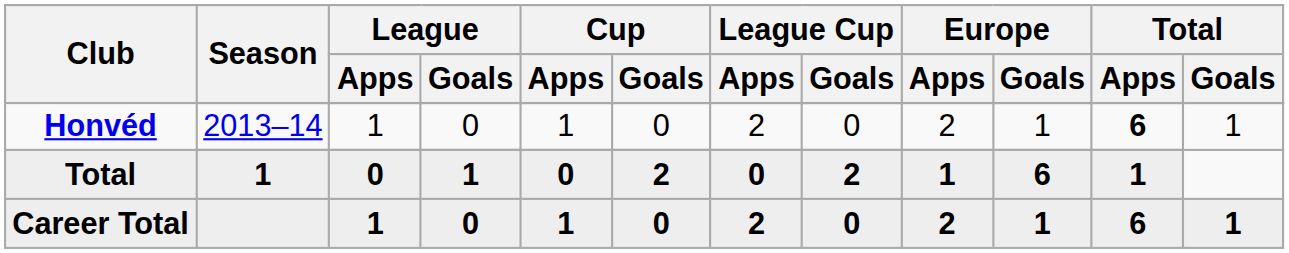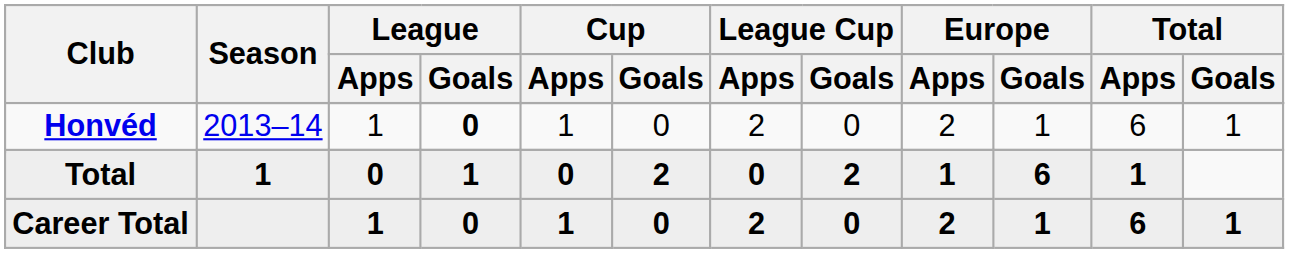(471, 127) normal -> (471, 127) bold
(1138, 127) bold -> (1138, 127) normal
